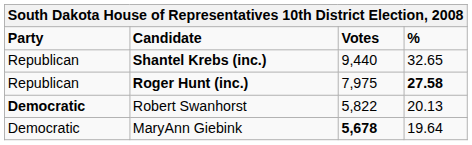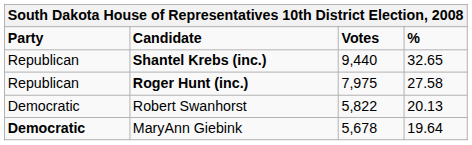(425, 83) bold -> (425, 83) normal
(47, 106) bold -> (44, 106) normal
(44, 128) normal -> (47, 128) bold
(359, 128) bold -> (359, 128) normal
